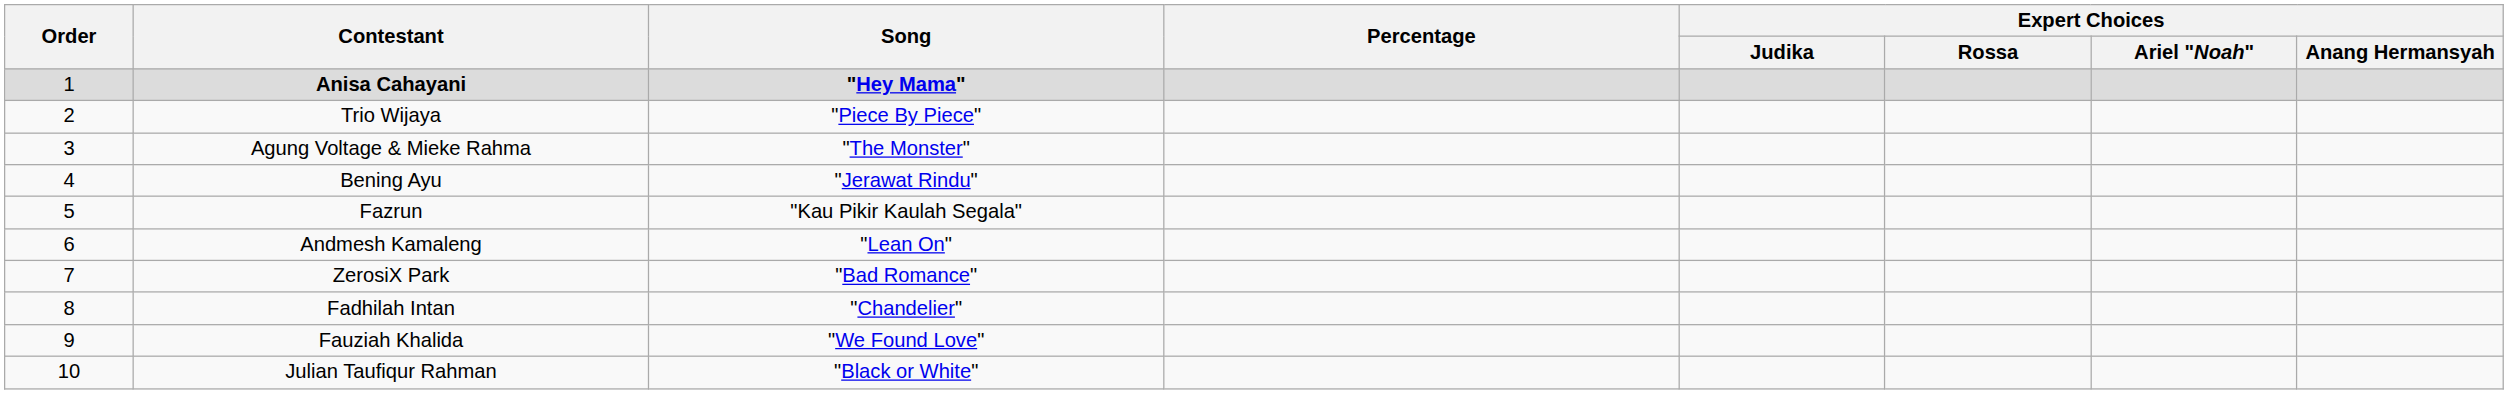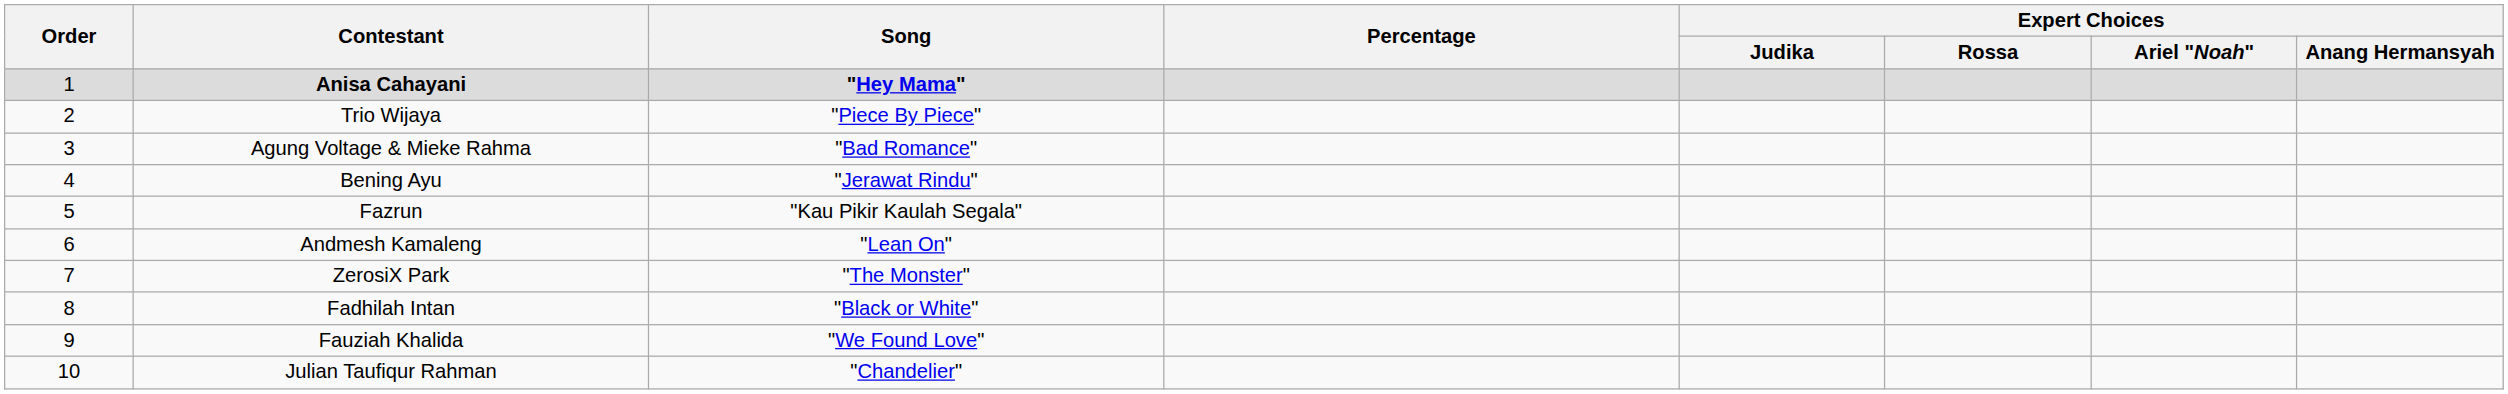(906, 148) "The Monster" -> (906, 148) "Bad Romance"
(906, 276) "Bad Romance" -> (906, 276) "The Monster"
(906, 308) "Chandelier" -> (906, 308) "Black or White"
(906, 372) "Black or White" -> (906, 372) "Chandelier"
